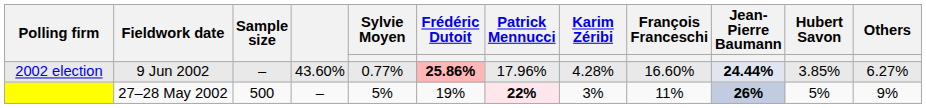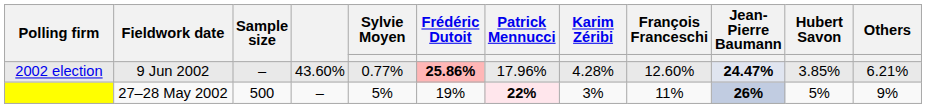(669, 72) 16.60% -> (669, 72) 12.60%
(748, 72) 24.44% -> (748, 72) 24.47%
(887, 72) 6.27% -> (887, 72) 6.21%
